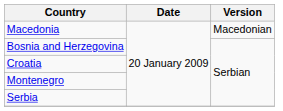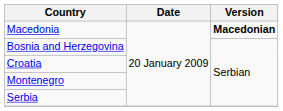(243, 30) normal -> (244, 30) bold
